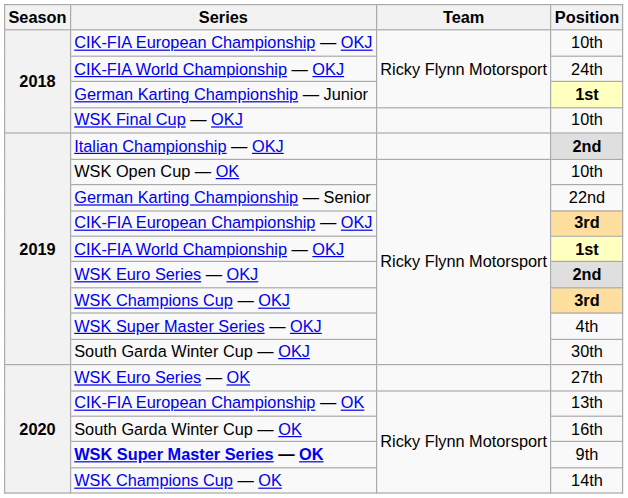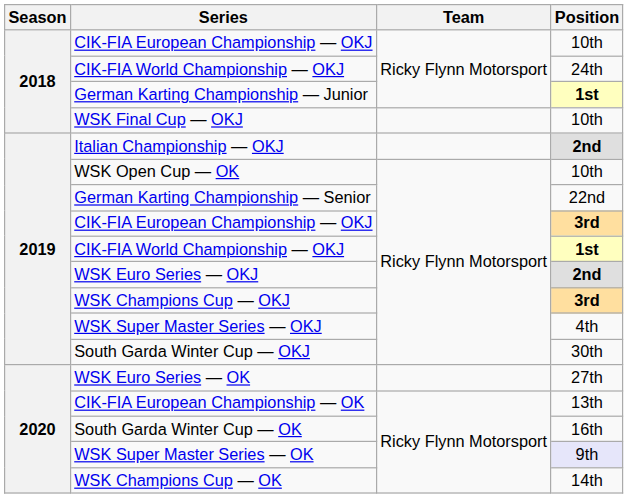(199, 454) bold -> (194, 454) normal
(587, 454) no background -> (587, 454) lavender background
